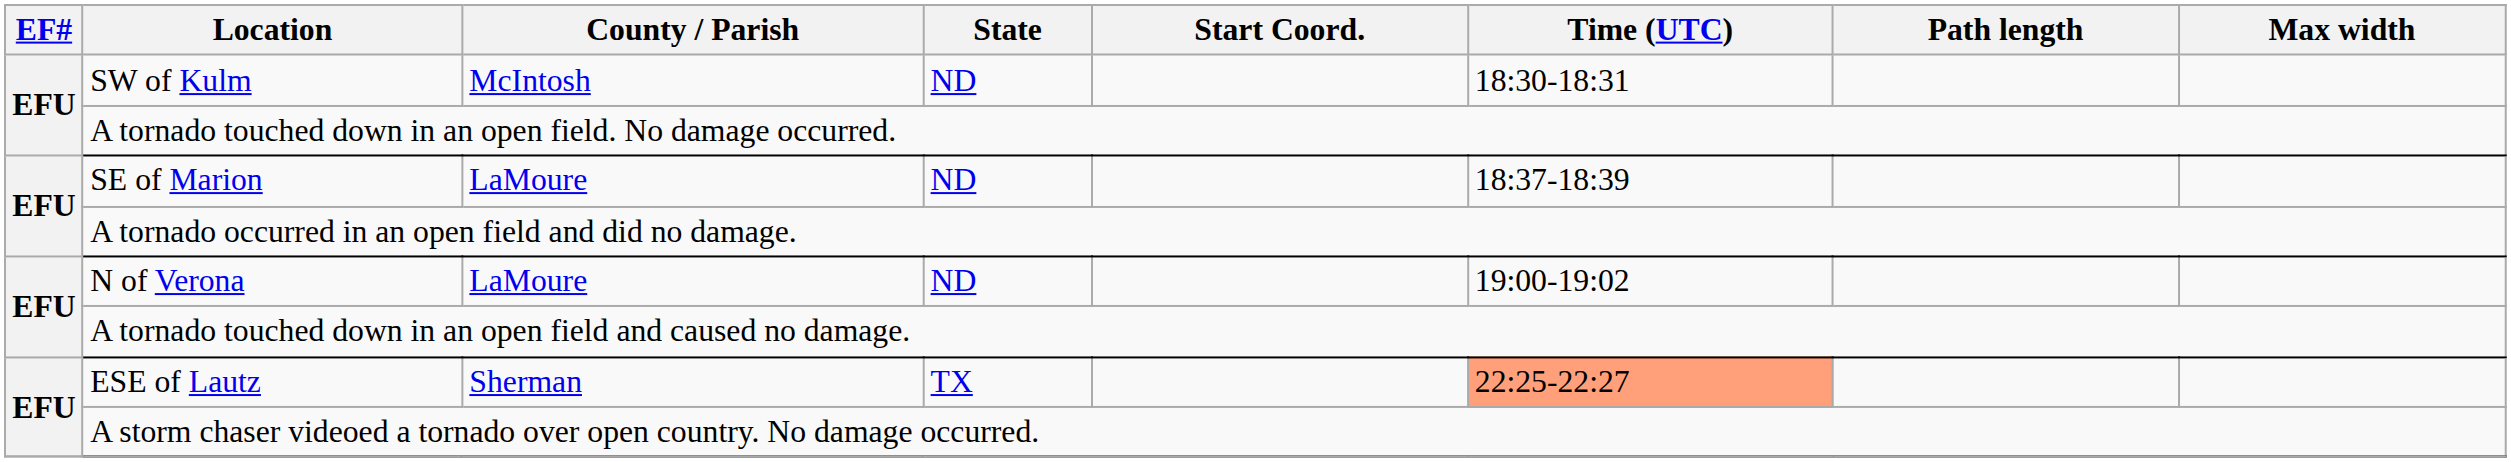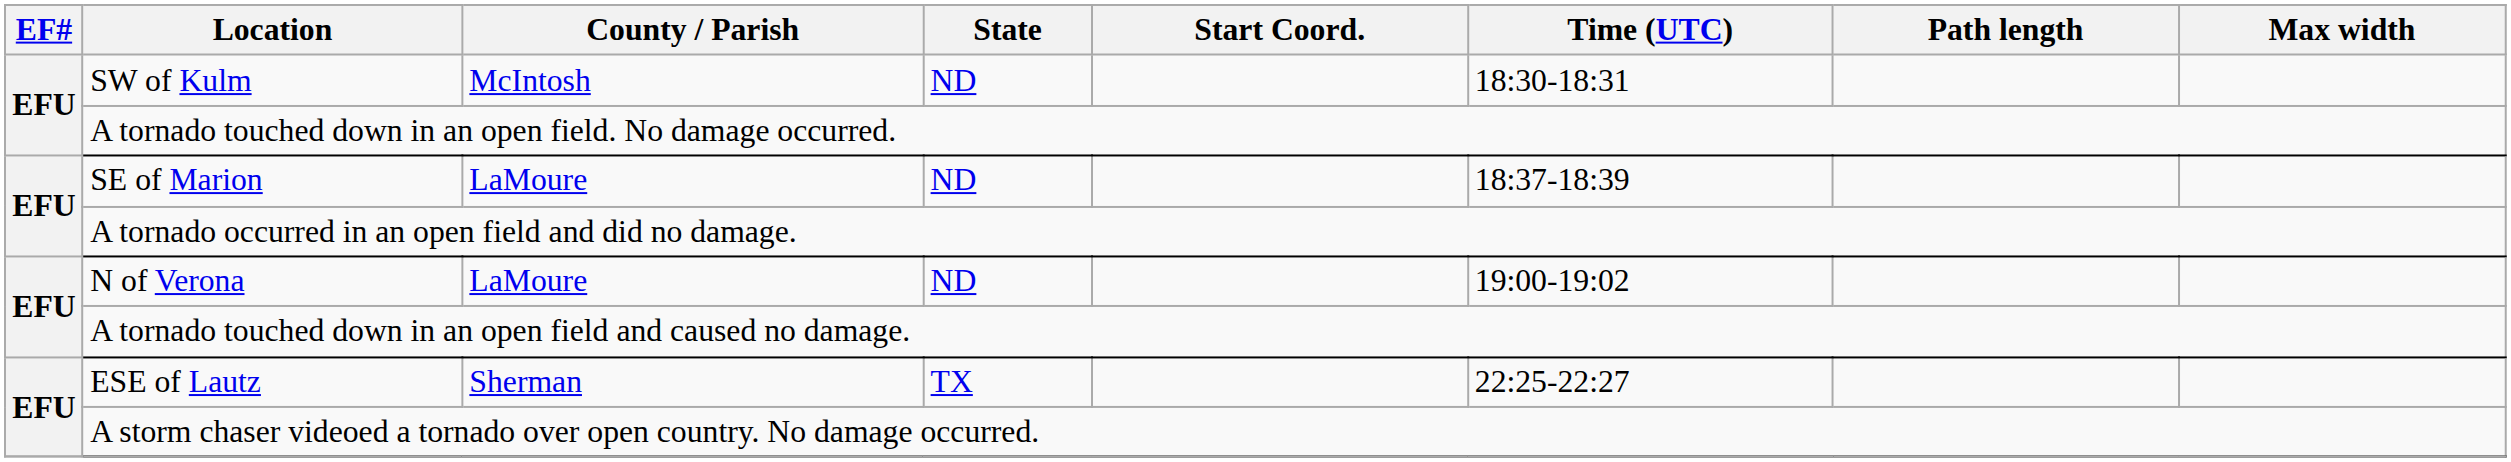(1552, 381) lightsalmon background -> (1552, 381) no background
